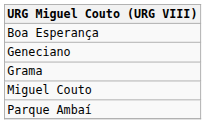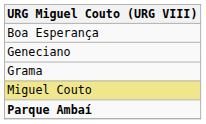(49, 90) no background -> (49, 90) khaki background
(49, 109) normal -> (49, 109) bold
